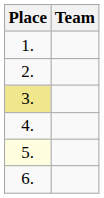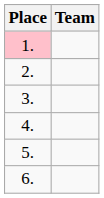(28, 44) no background -> (28, 44) pink background
(28, 98) khaki background -> (28, 98) no background
(28, 152) lightyellow background -> (28, 152) no background
